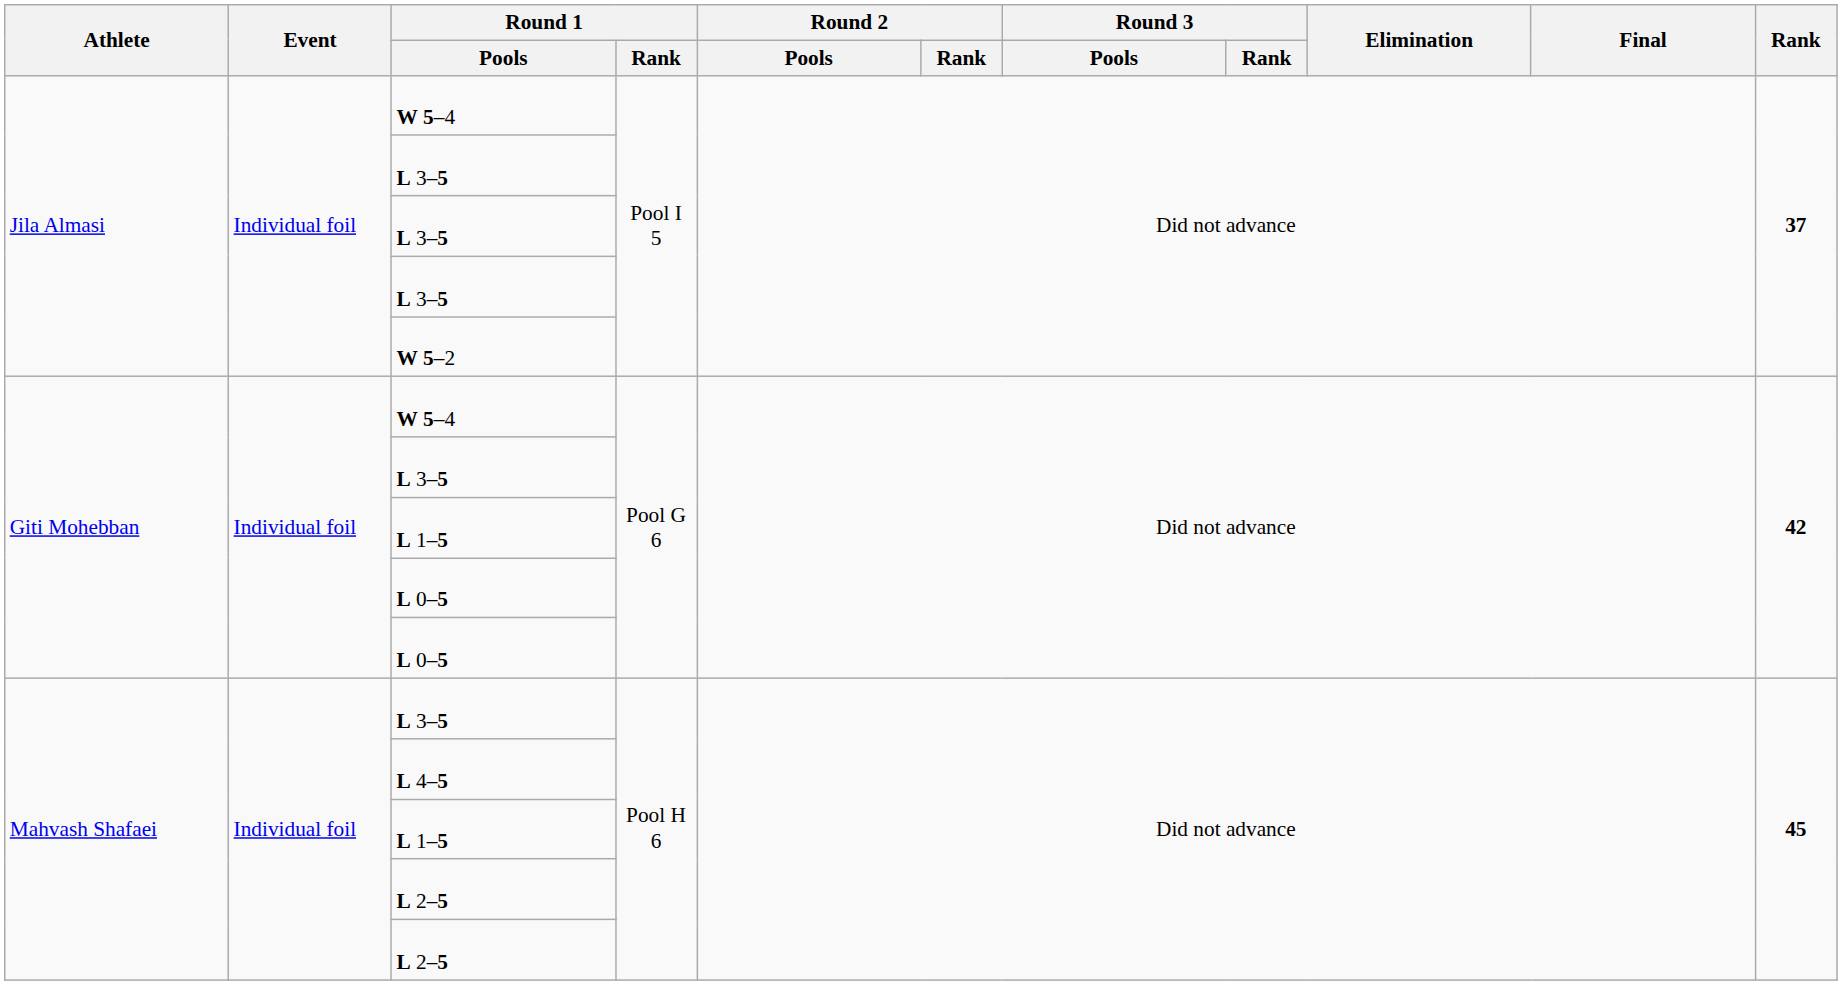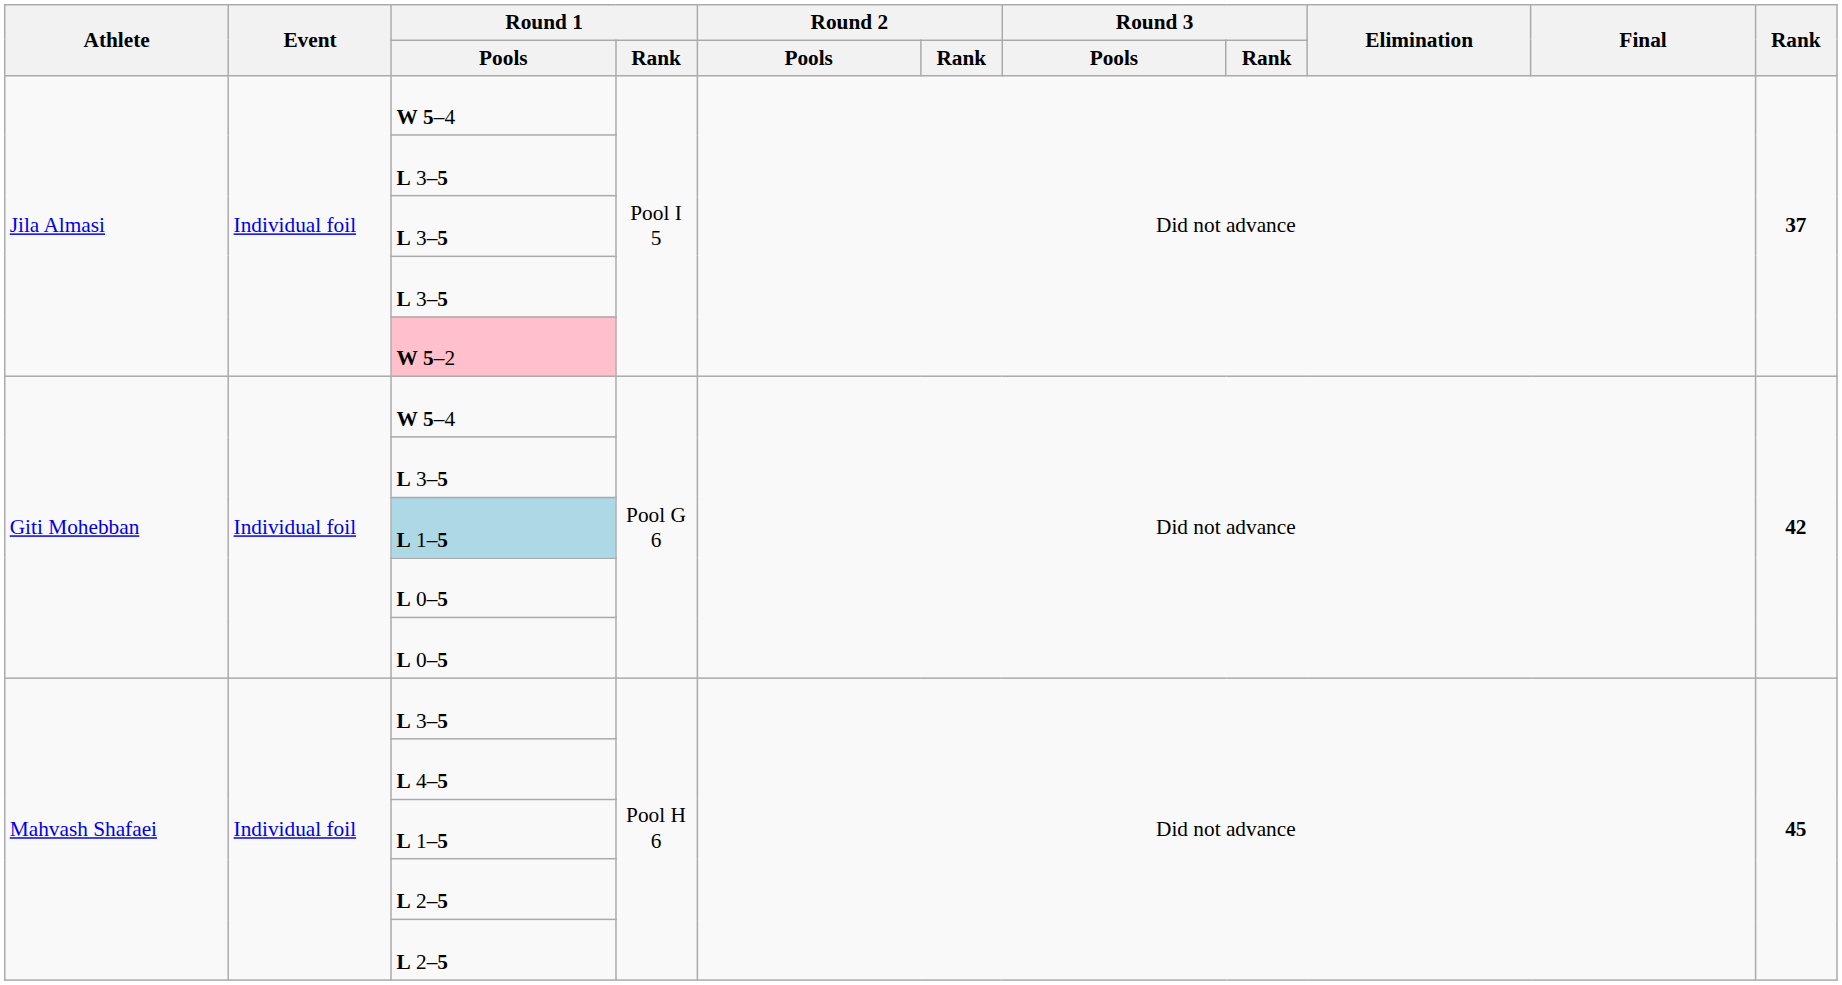(426, 359) no background -> (426, 359) pink background
(422, 540) no background -> (422, 540) lightblue background
